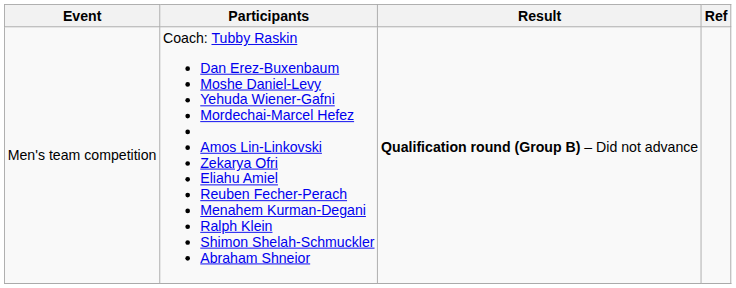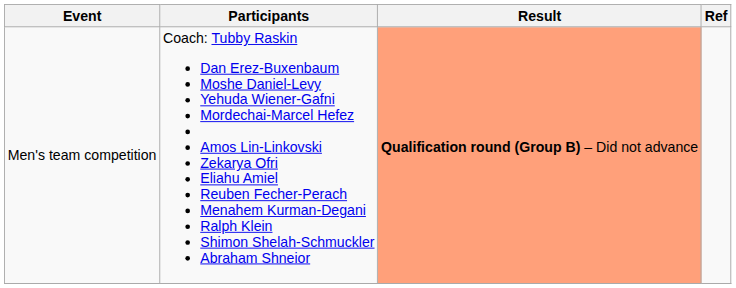(540, 147) no background -> (540, 147) lightsalmon background
